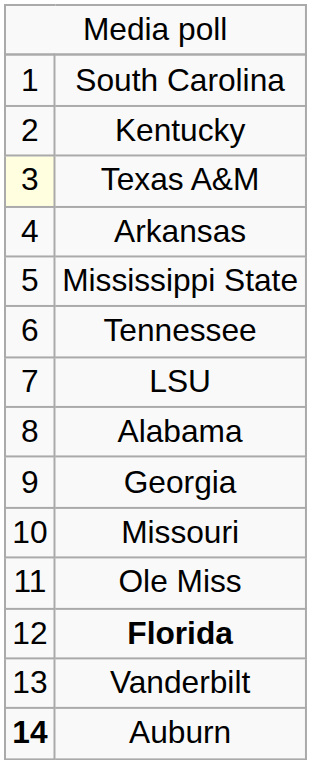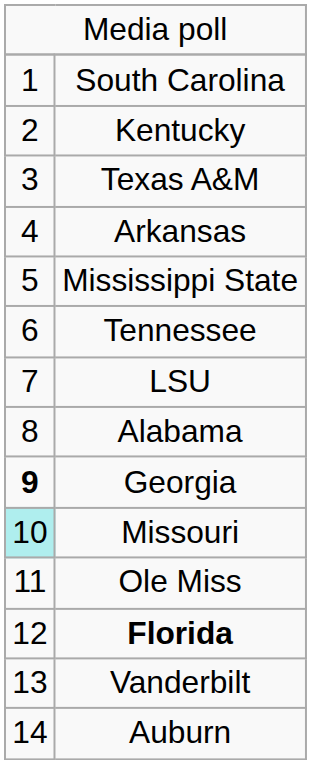(30, 180) lightyellow background -> (30, 180) no background
(30, 481) normal -> (30, 481) bold
(30, 532) no background -> (30, 532) paleturquoise background
(30, 733) bold -> (30, 733) normal
